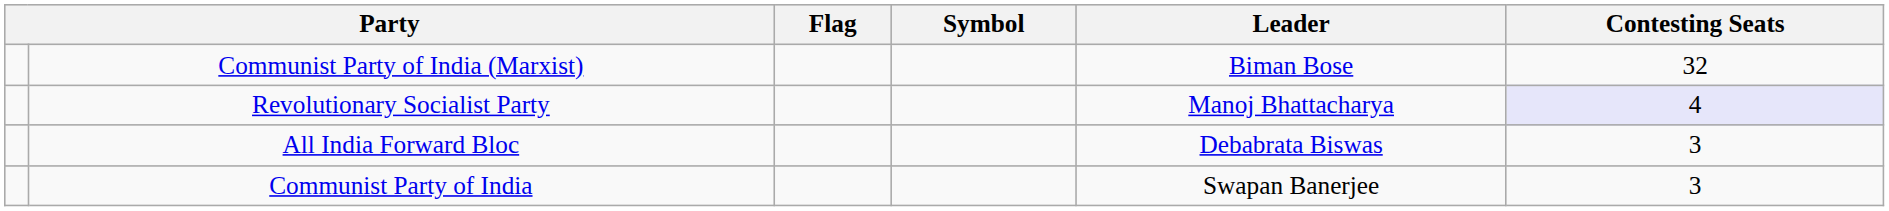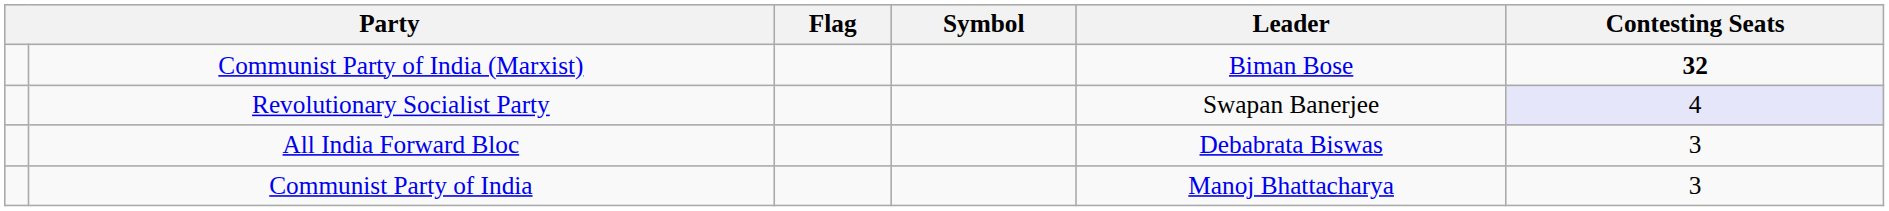(1695, 64) normal -> (1695, 64) bold
(1291, 104) Manoj Bhattacharya -> (1291, 104) Swapan Banerjee
(1291, 184) Swapan Banerjee -> (1291, 184) Manoj Bhattacharya
